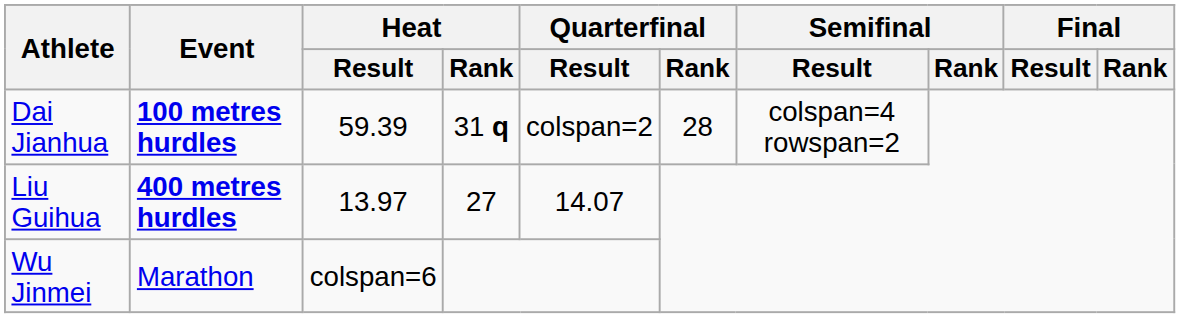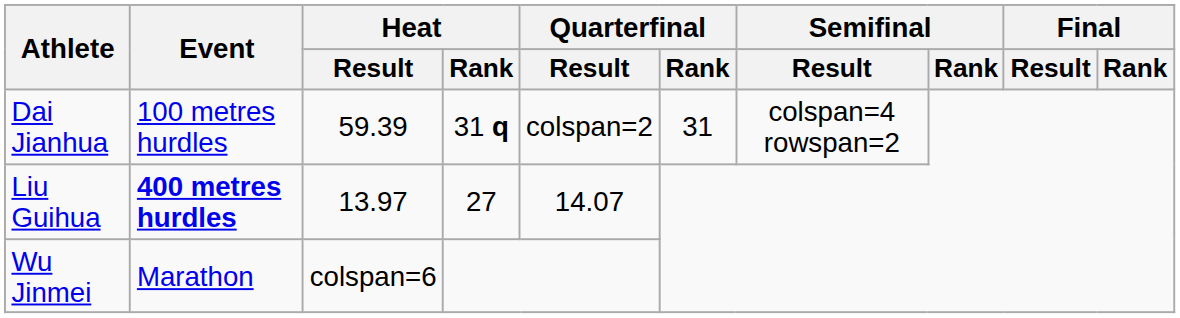(209, 127) bold -> (206, 127) normal
(698, 127) 28 -> (698, 127) 31
